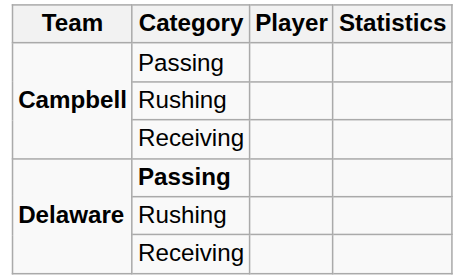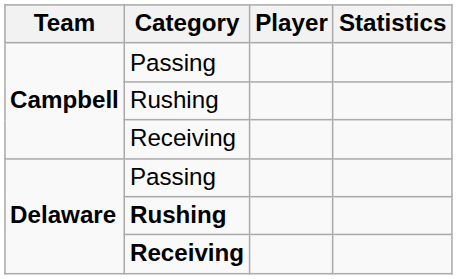(184, 177) bold -> (173, 177) normal
(182, 215) normal -> (178, 215) bold
(191, 253) normal -> (187, 253) bold
